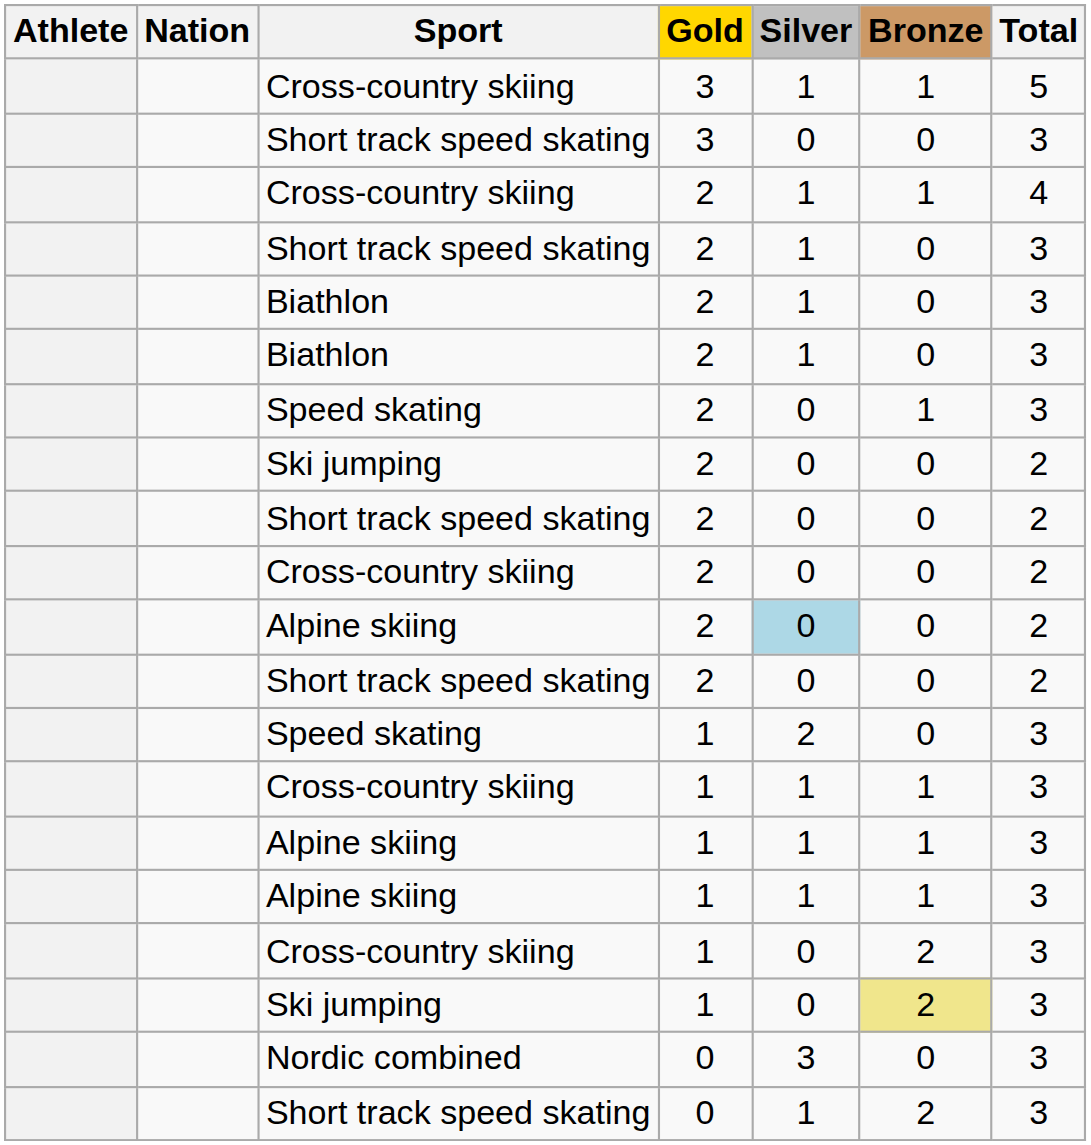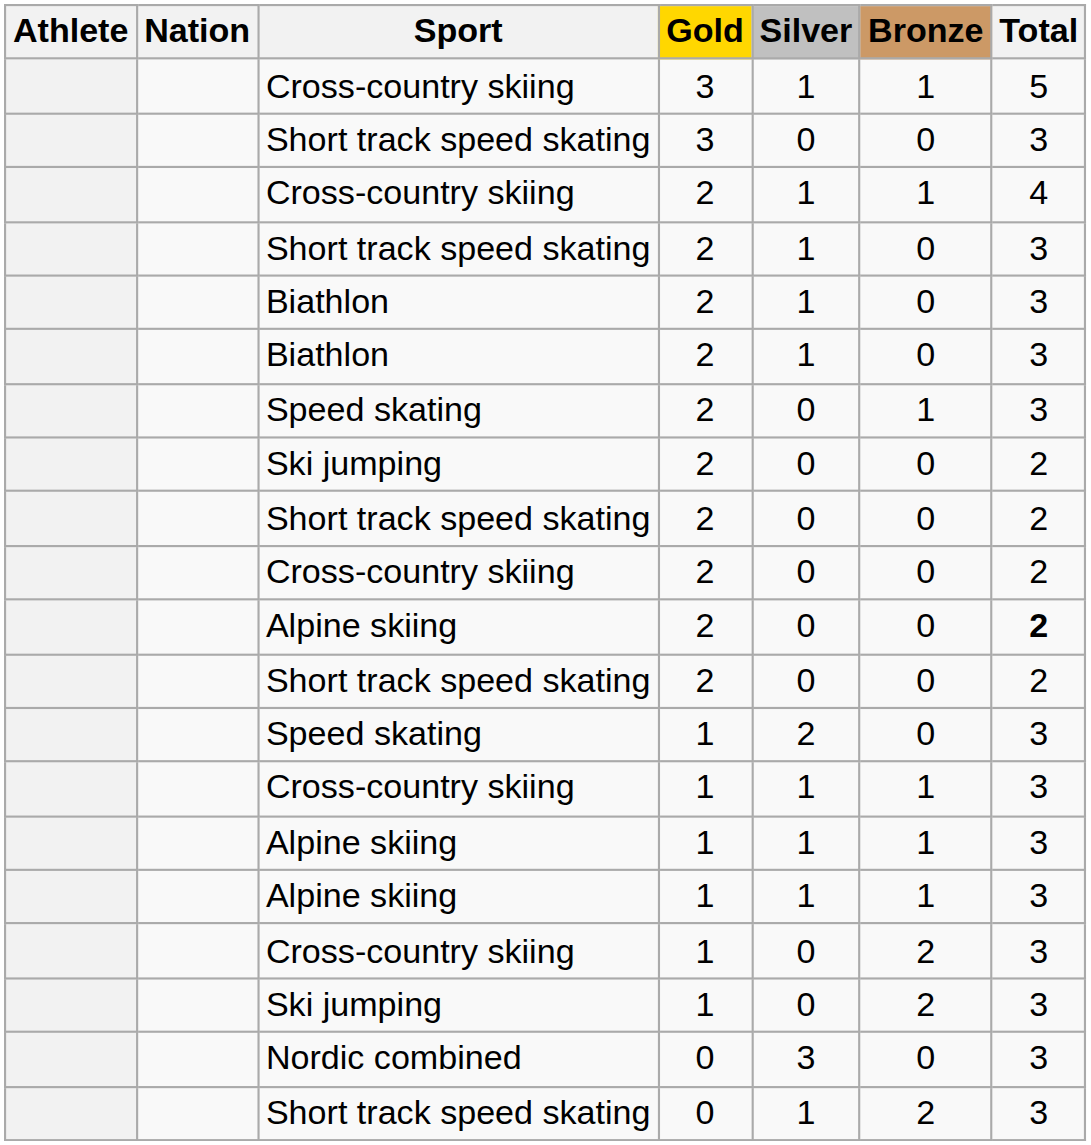(806, 626) lightblue background -> (806, 626) no background
(1039, 626) normal -> (1039, 626) bold
(926, 1004) khaki background -> (926, 1004) no background
